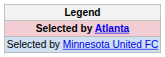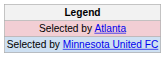(82, 29) bold -> (82, 29) normal
